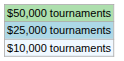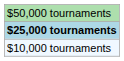(59, 30) normal -> (62, 30) bold
